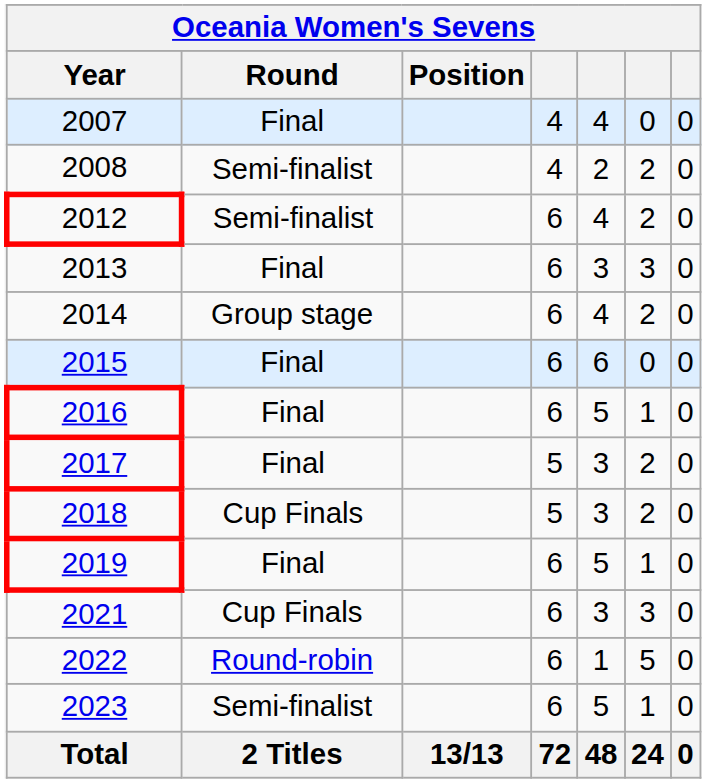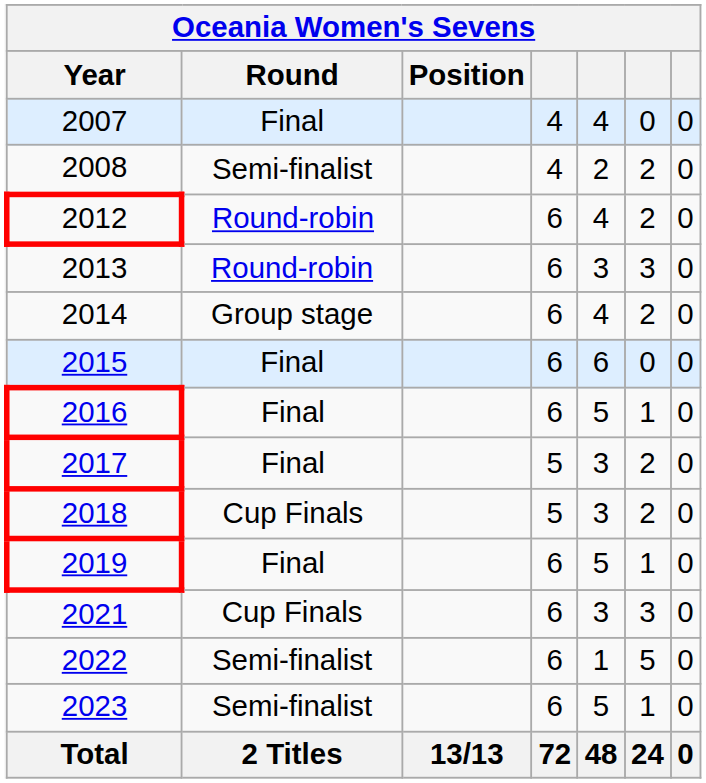(293, 218) Semi-finalist -> (293, 218) Round-robin
(292, 267) Final -> (292, 267) Round-robin
(292, 660) Round-robin -> (292, 660) Semi-finalist
